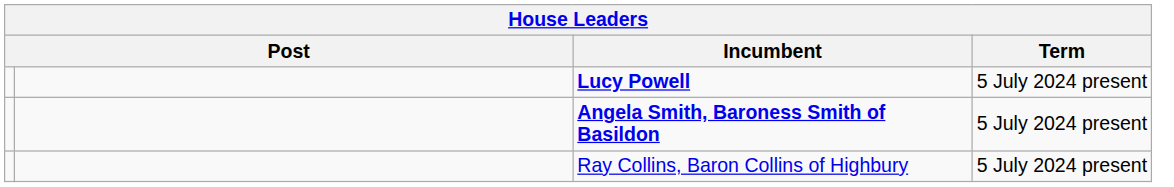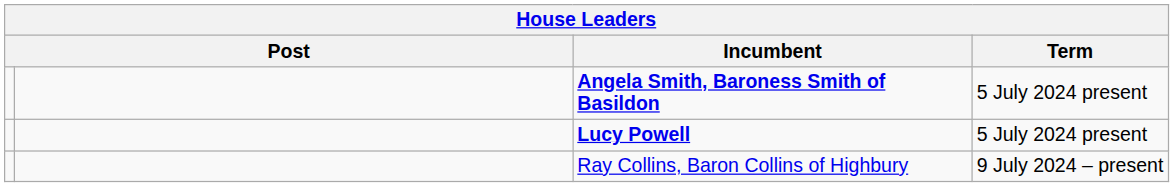rows swapped: (634, 81) <-> (731, 123)
(1062, 165) 5 July 2024 present -> (1070, 165) 9 July 2024 – present
